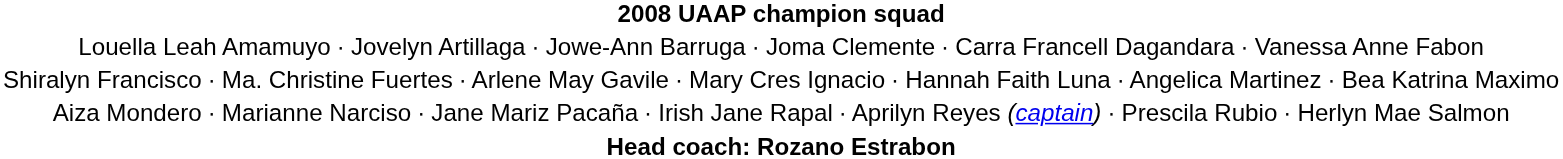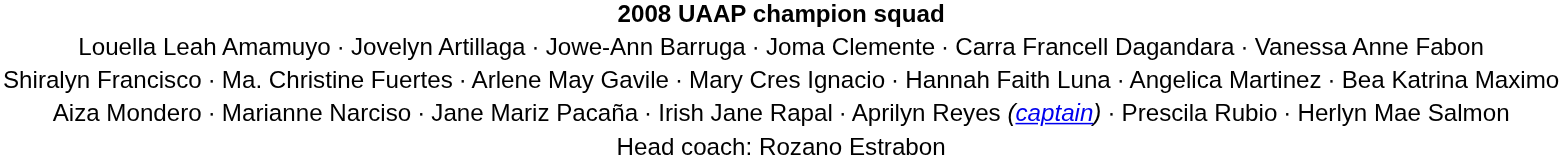(781, 146) bold -> (781, 146) normal
